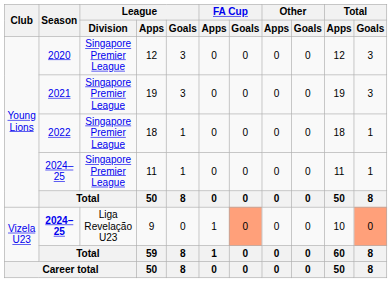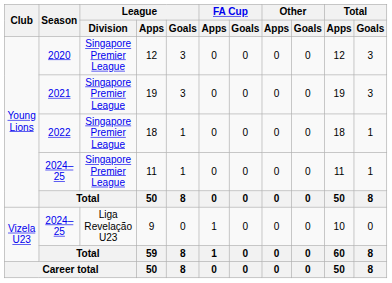(59, 226) bold -> (59, 226) normal
(245, 226) lightsalmon background -> (245, 226) no background
(370, 226) lightsalmon background -> (370, 226) no background
